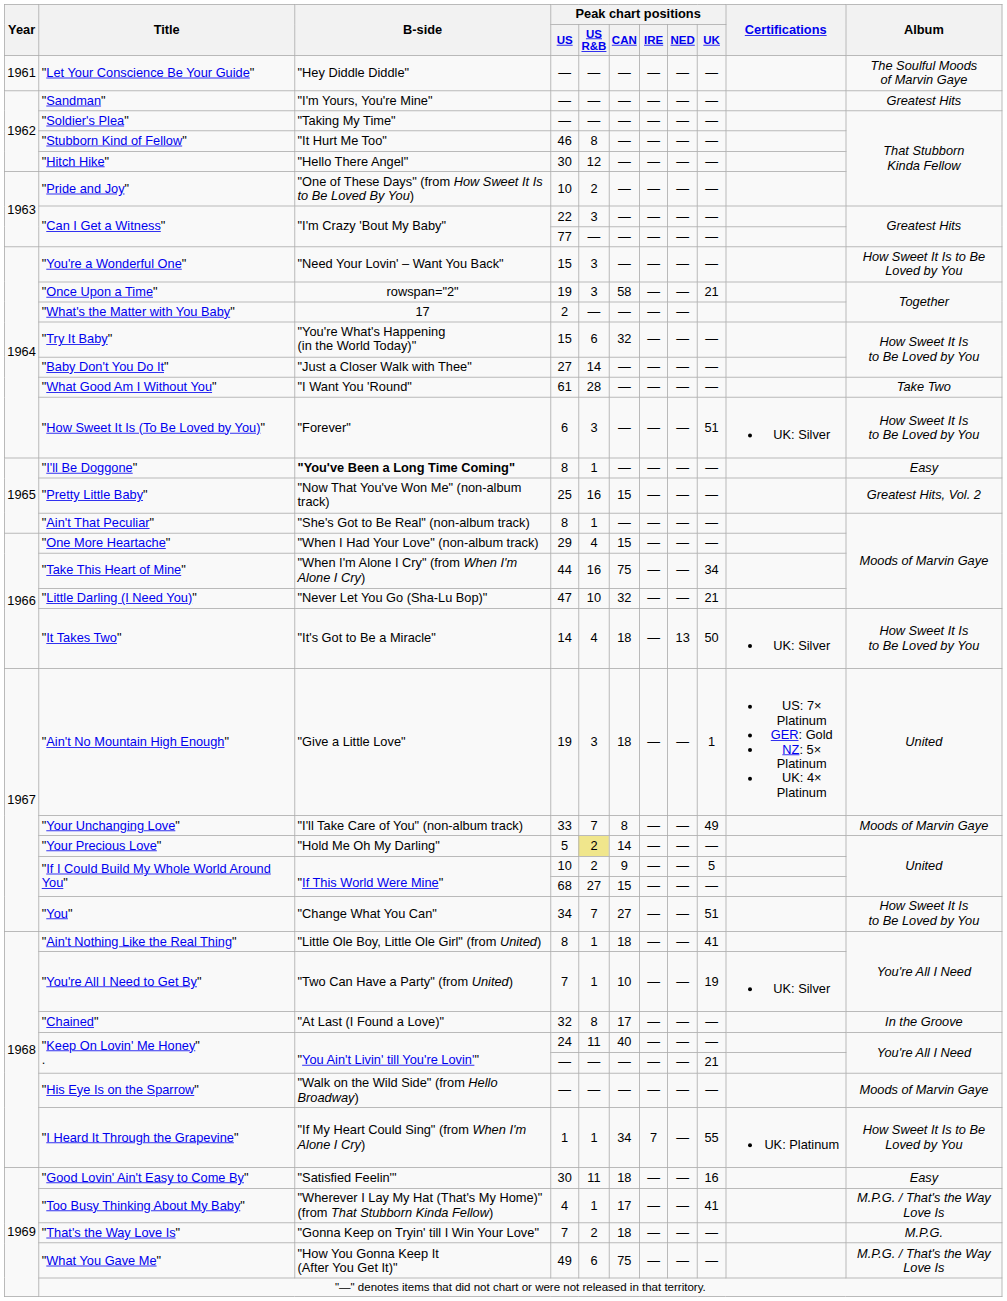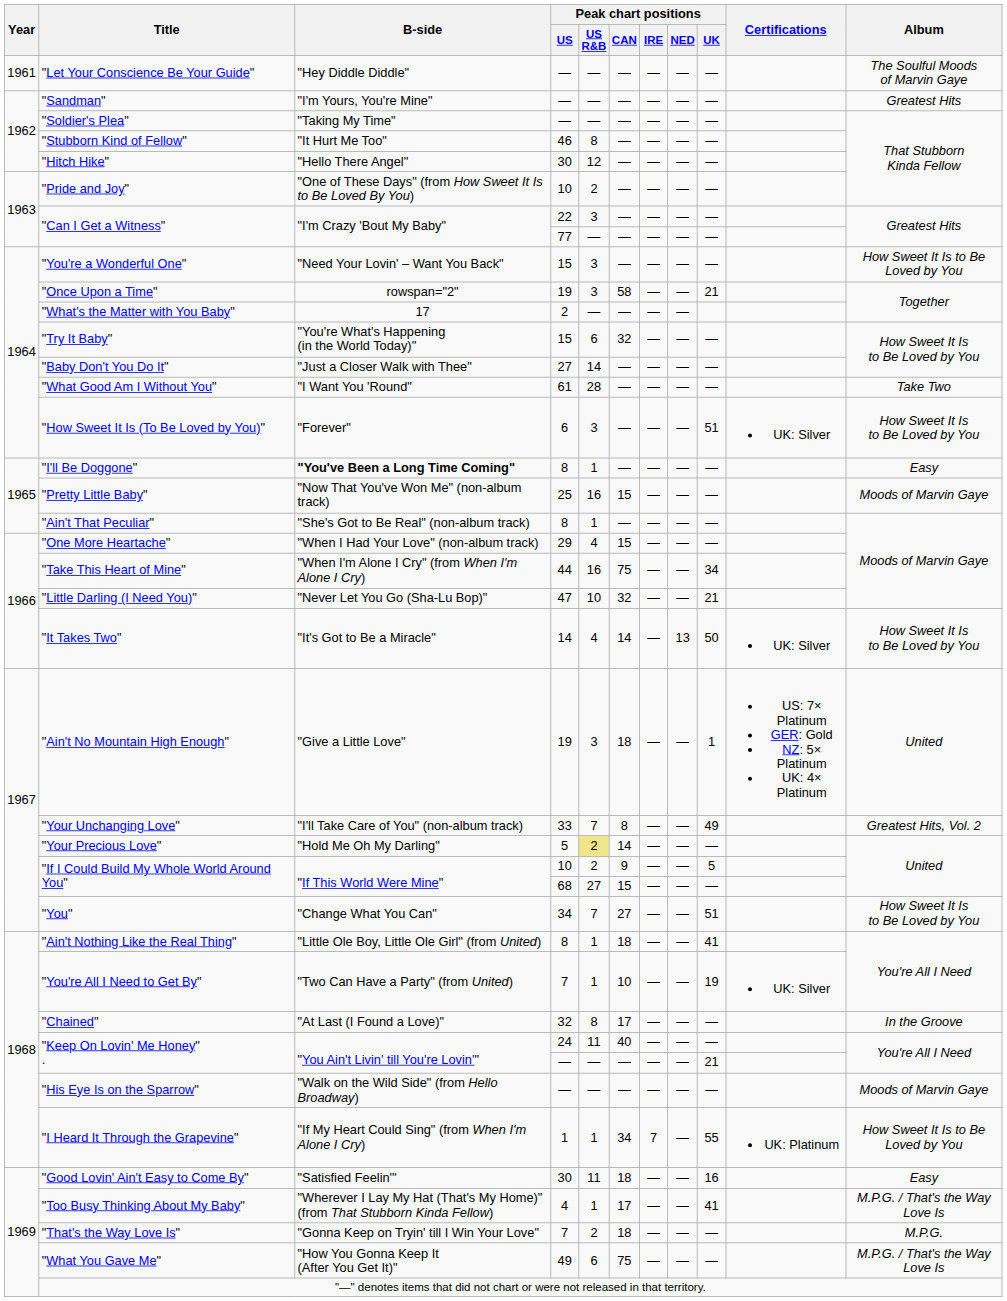(924, 495) Greatest Hits, Vol. 2 -> (924, 495) Moods of Marvin Gaye
(624, 638) 18 -> (624, 638) 14
(924, 825) Moods of Marvin Gaye -> (924, 825) Greatest Hits, Vol. 2
